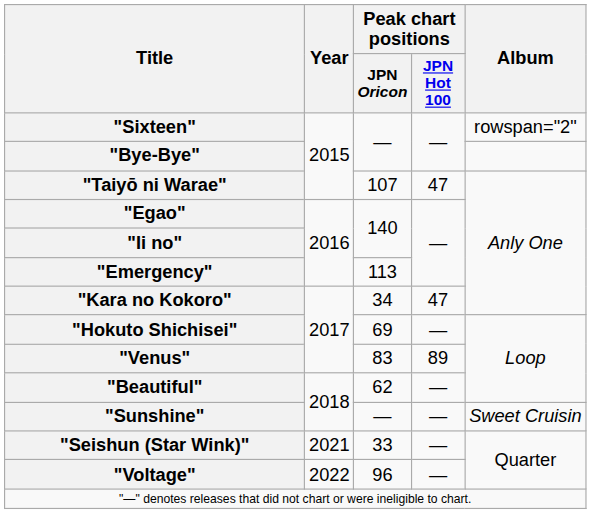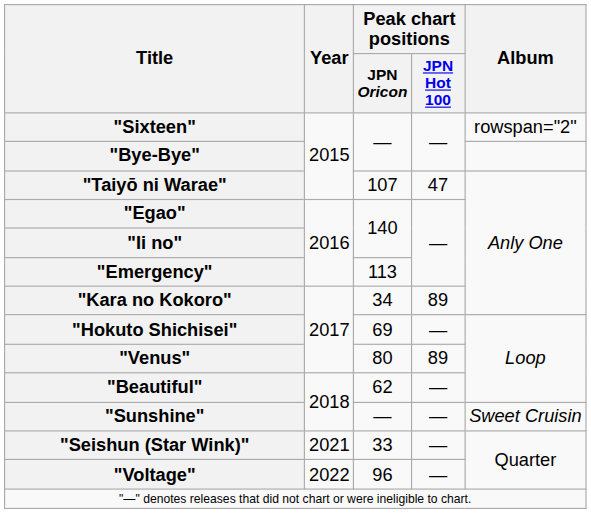(438, 300) 47 -> (438, 300) 89
(382, 358) 83 -> (382, 358) 80
